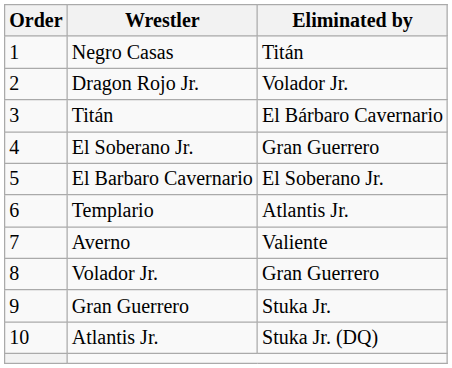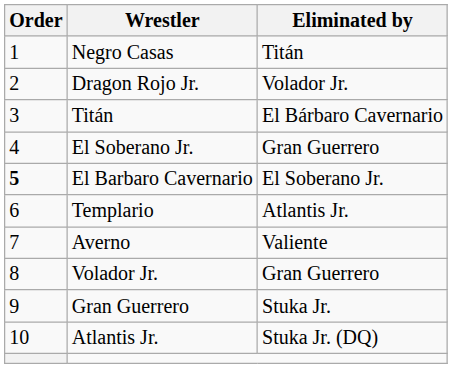(14, 178) normal -> (14, 178) bold
